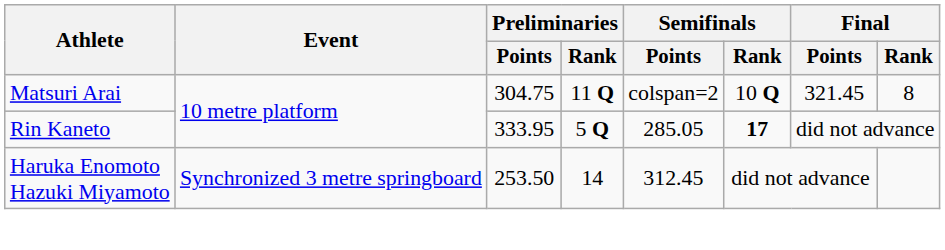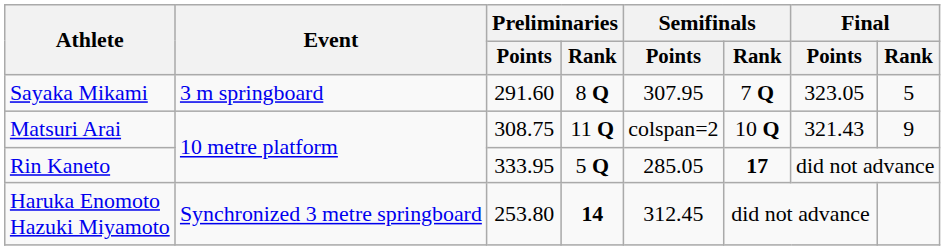+ row: (79, 93)
(524, 93) 304.75 -> (524, 129) 308.75
(834, 93) 321.45 -> (834, 129) 321.43
(909, 93) 8 -> (909, 129) 9
(524, 178) 253.50 -> (524, 214) 253.80
(592, 178) normal -> (592, 214) bold
